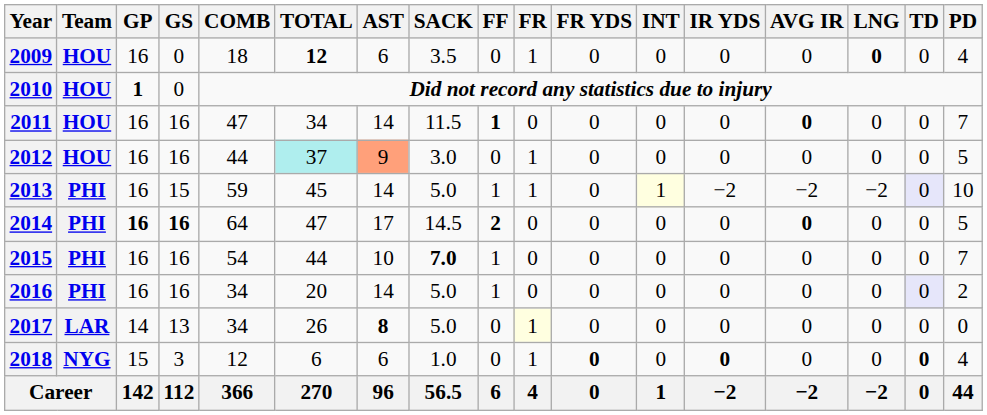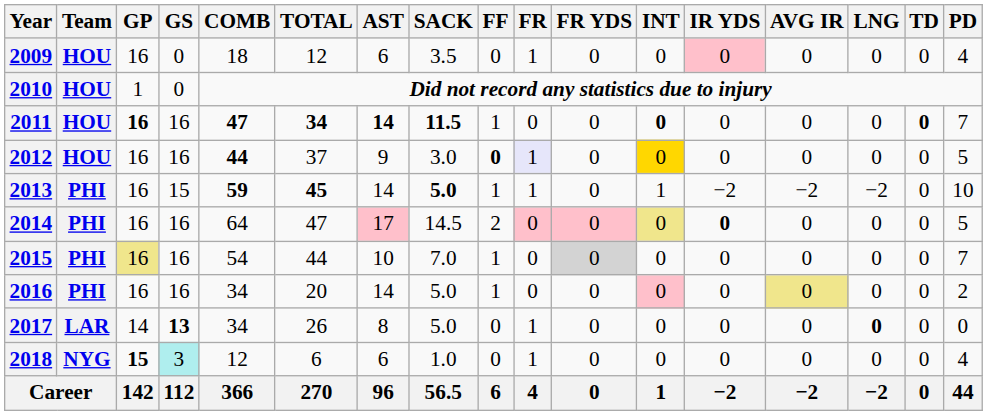(316, 55) bold -> (316, 55) normal
(725, 55) no background -> (725, 55) pink background
(876, 55) bold -> (876, 55) normal
(138, 88) bold -> (138, 88) normal
(138, 122) normal -> (138, 122) bold
(237, 122) normal -> (237, 122) bold
(316, 122) normal -> (316, 122) bold
(383, 122) normal -> (383, 122) bold
(443, 122) normal -> (443, 122) bold
(496, 122) bold -> (496, 122) normal
(661, 122) normal -> (661, 122) bold
(807, 122) bold -> (807, 122) normal
(924, 122) normal -> (924, 122) bold
(237, 156) normal -> (237, 156) bold
(316, 156) paleturquoise background -> (316, 156) no background
(383, 156) lightsalmon background -> (383, 156) no background
(496, 156) normal -> (496, 156) bold
(533, 156) no background -> (533, 156) lavender background
(661, 156) no background -> (661, 156) gold background
(237, 190) normal -> (237, 190) bold
(316, 190) normal -> (316, 190) bold
(443, 190) normal -> (443, 190) bold
(661, 190) lightyellow background -> (661, 190) no background
(924, 190) lavender background -> (924, 190) no background
(138, 223) bold -> (138, 223) normal
(179, 223) bold -> (179, 223) normal
(383, 223) no background -> (383, 223) pink background
(496, 223) bold -> (496, 223) normal
(533, 223) no background -> (533, 223) pink background
(594, 223) no background -> (594, 223) pink background
(661, 223) no background -> (661, 223) khaki background
(725, 223) normal -> (725, 223) bold
(807, 223) bold -> (807, 223) normal
(138, 257) no background -> (138, 257) khaki background
(443, 257) bold -> (443, 257) normal
(594, 257) no background -> (594, 257) lightgrey background
(661, 291) no background -> (661, 291) pink background
(807, 291) no background -> (807, 291) khaki background
(924, 291) lavender background -> (924, 291) no background
(179, 325) normal -> (179, 325) bold
(383, 325) bold -> (383, 325) normal
(533, 325) lightyellow background -> (533, 325) no background
(876, 325) normal -> (876, 325) bold
(138, 358) normal -> (138, 358) bold
(179, 358) no background -> (179, 358) paleturquoise background
(594, 358) bold -> (594, 358) normal
(725, 358) bold -> (725, 358) normal
(924, 358) bold -> (924, 358) normal
